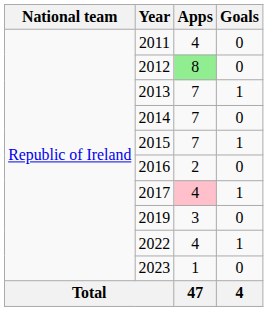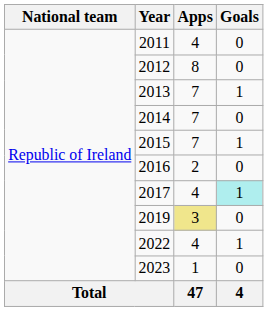(195, 67) lightgreen background -> (195, 67) no background
(195, 192) pink background -> (195, 192) no background
(239, 192) no background -> (239, 192) paleturquoise background
(195, 218) no background -> (195, 218) khaki background
